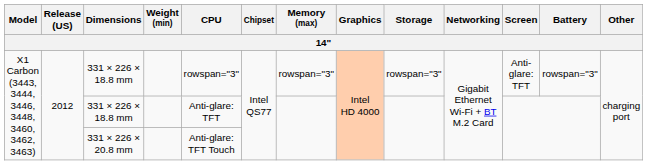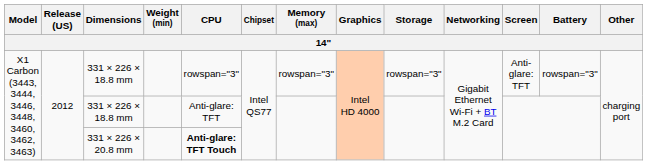(211, 143) normal -> (211, 143) bold
